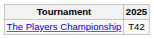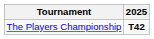(137, 27) normal -> (137, 27) bold
